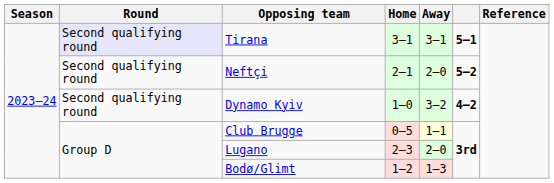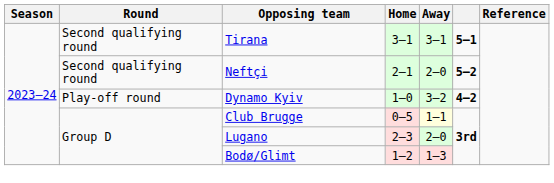(122, 40) lavender background -> (122, 40) no background
(122, 105) Second qualifying round -> (111, 98) Play-off round
